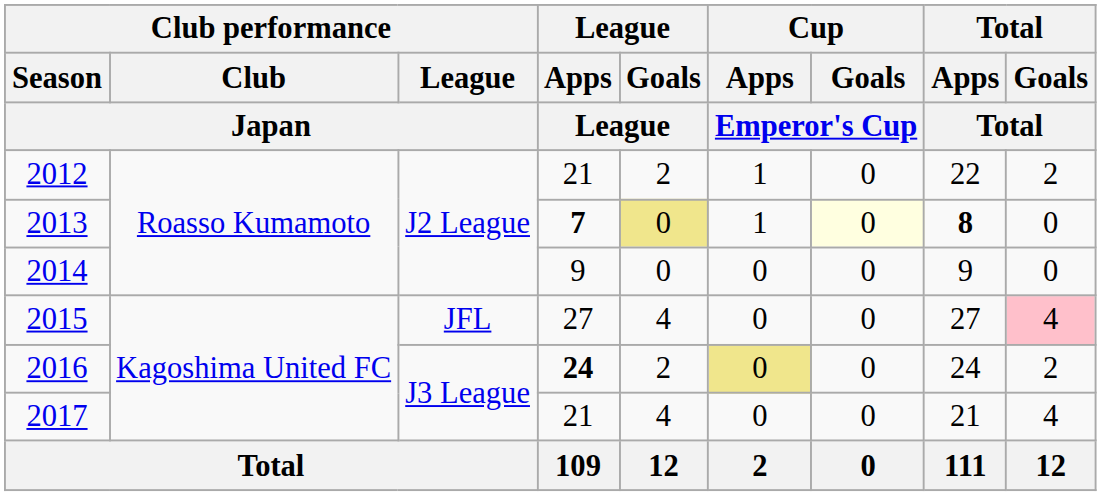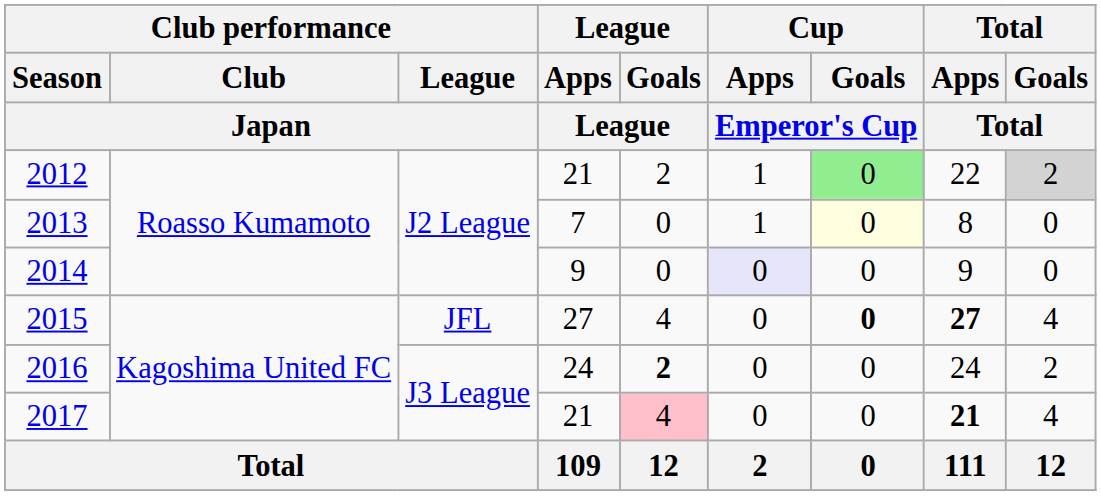(868, 174) no background -> (868, 174) lightgreen background
(1051, 174) no background -> (1051, 174) lightgrey background
(578, 222) bold -> (578, 222) normal
(663, 222) khaki background -> (663, 222) no background
(965, 222) bold -> (965, 222) normal
(760, 271) no background -> (760, 271) lavender background
(868, 319) normal -> (868, 319) bold
(965, 319) normal -> (965, 319) bold
(1051, 319) pink background -> (1051, 319) no background
(578, 367) bold -> (578, 367) normal
(663, 367) normal -> (663, 367) bold
(760, 367) khaki background -> (760, 367) no background
(663, 416) no background -> (663, 416) pink background
(965, 416) normal -> (965, 416) bold
